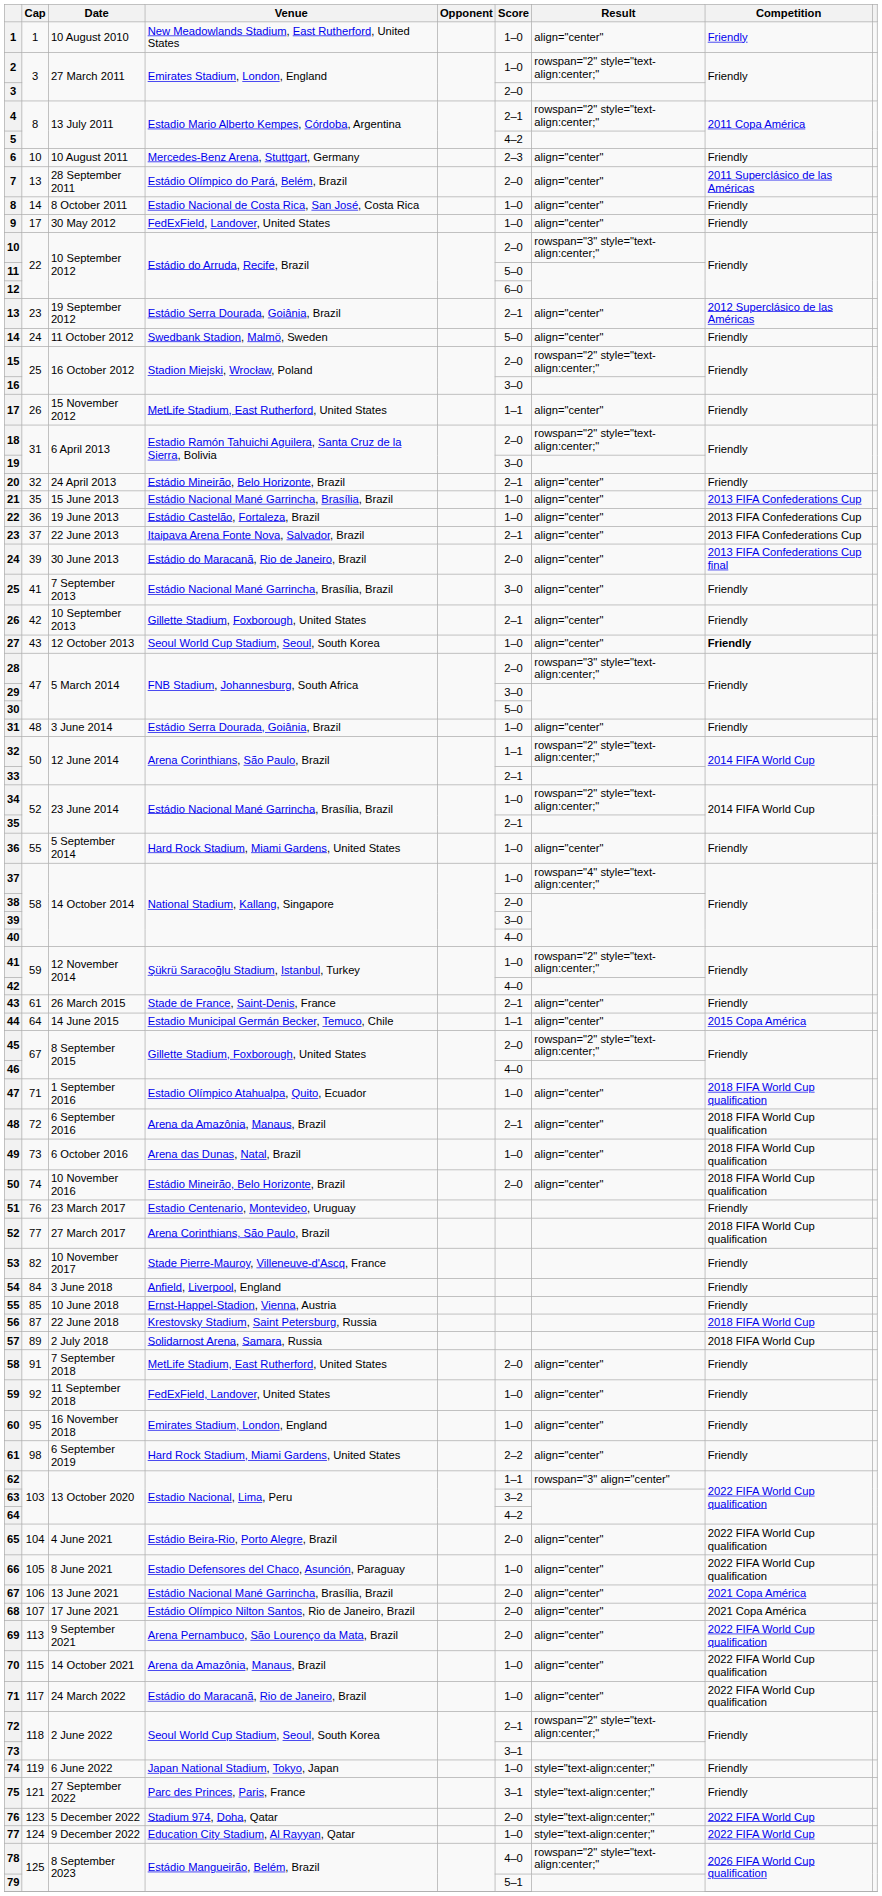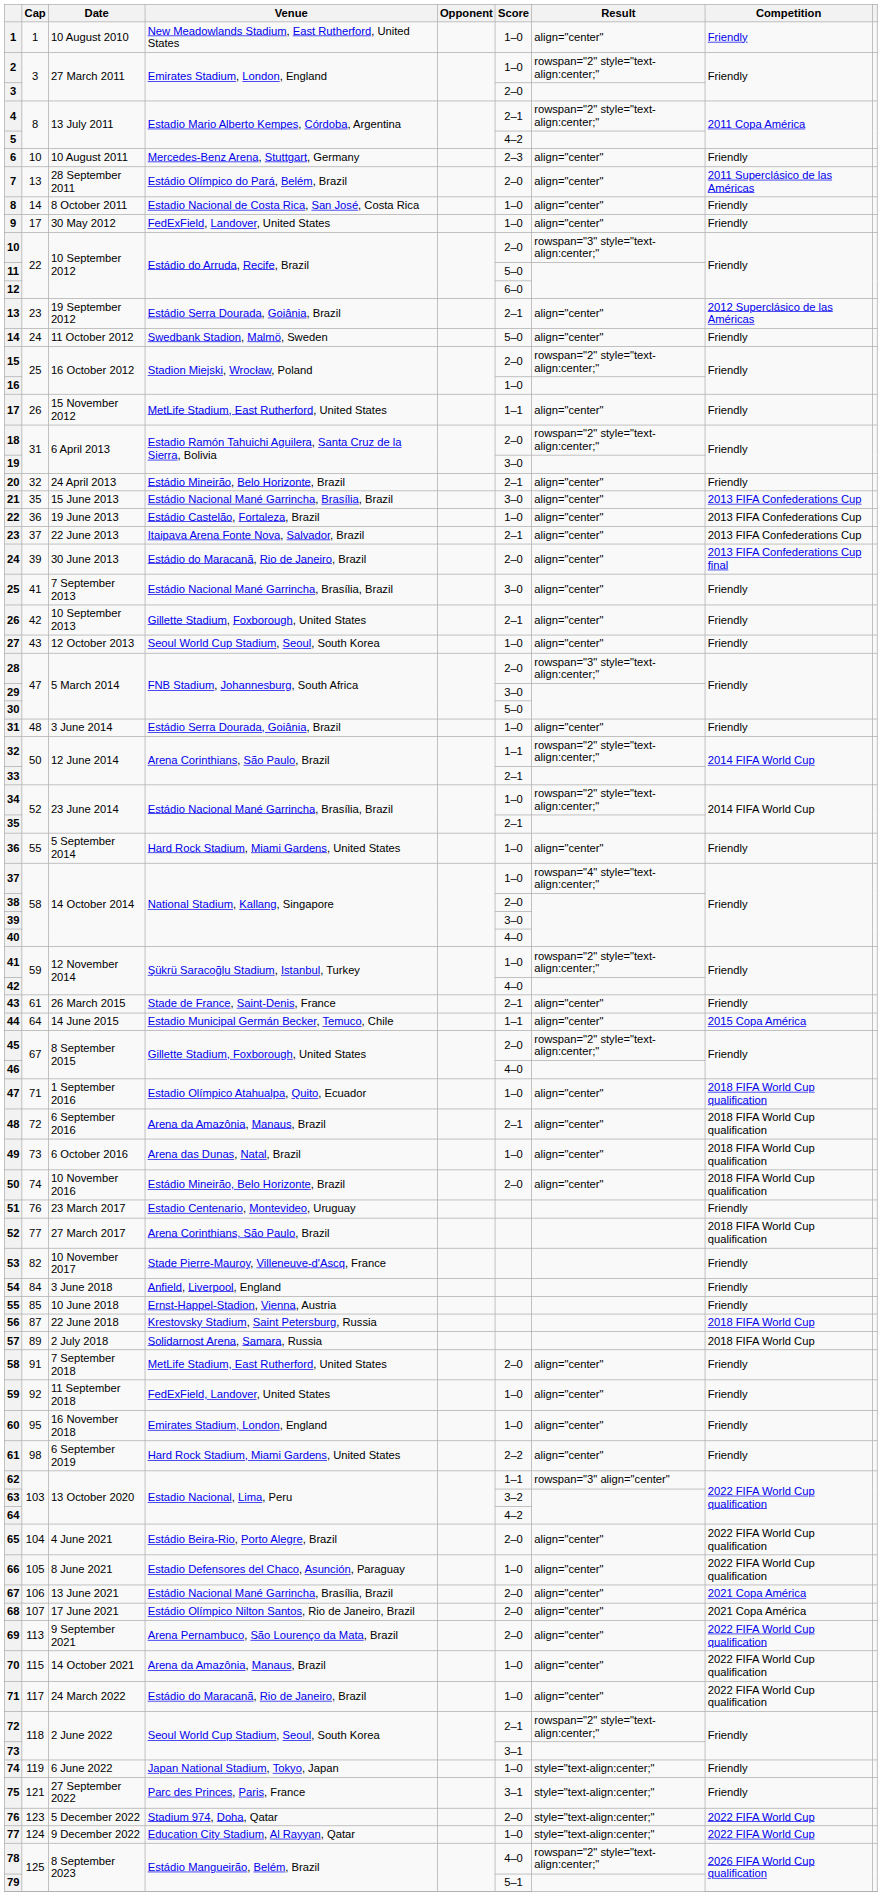(513, 385) 3–0 -> (513, 385) 1–0
(513, 499) 1–0 -> (513, 499) 3–0
(730, 644) bold -> (728, 644) normal
